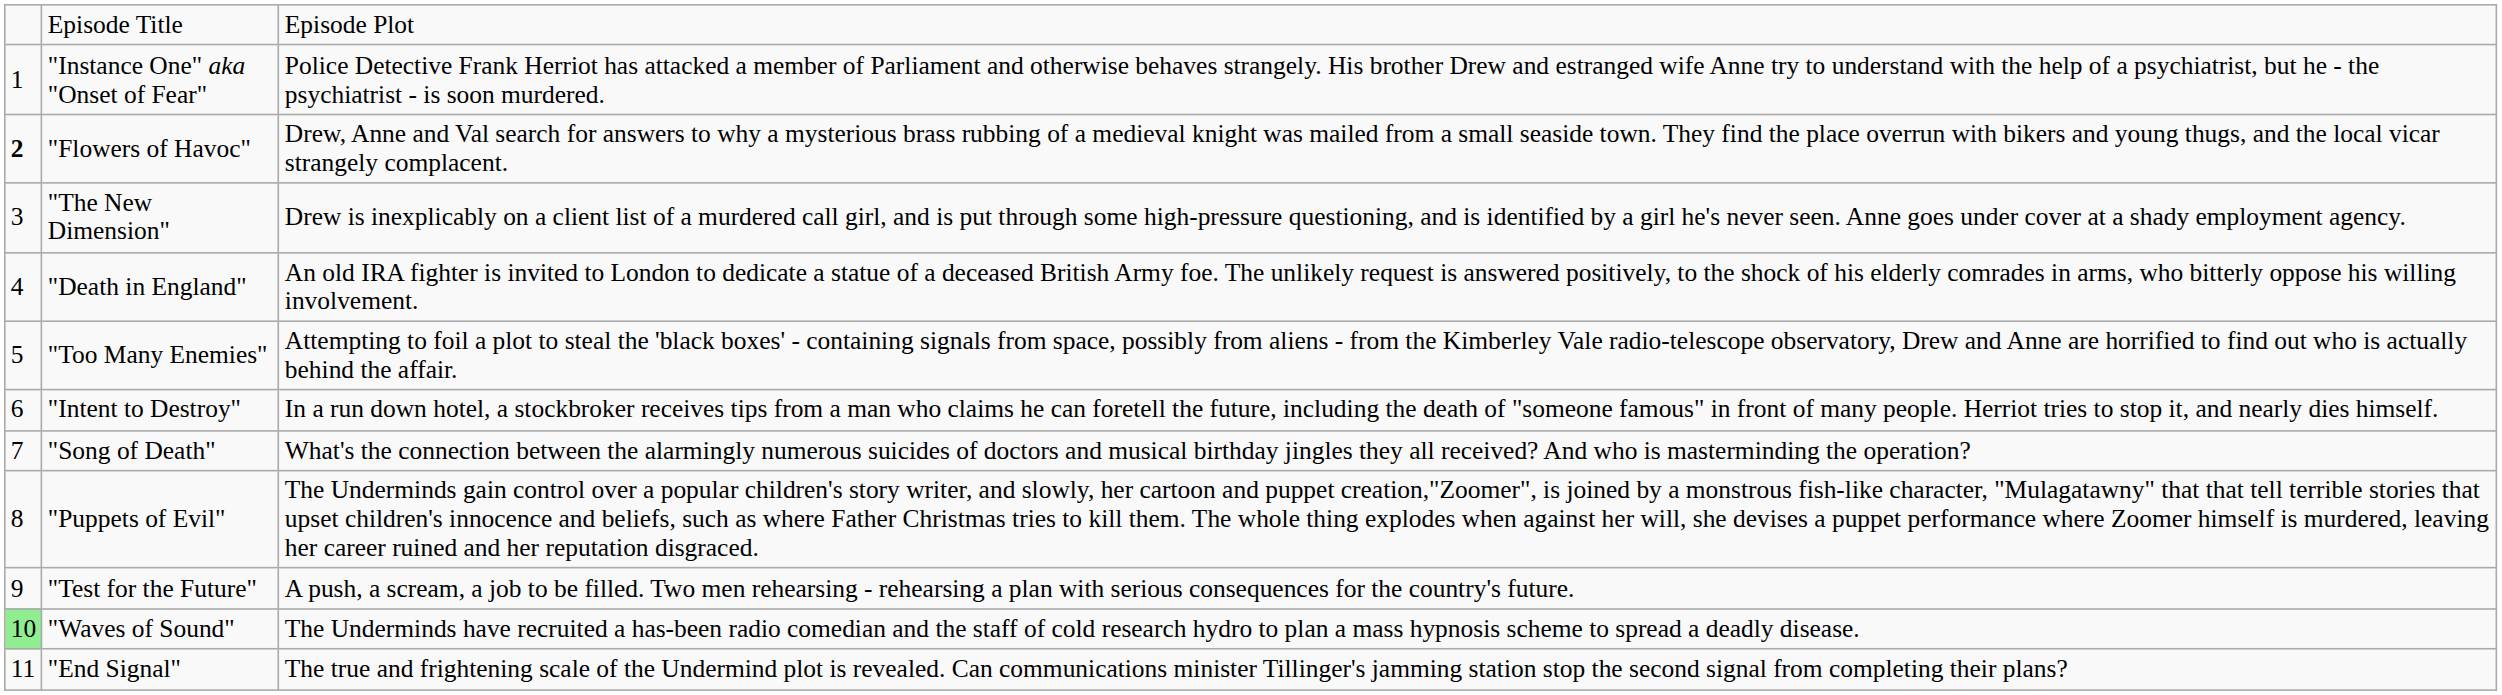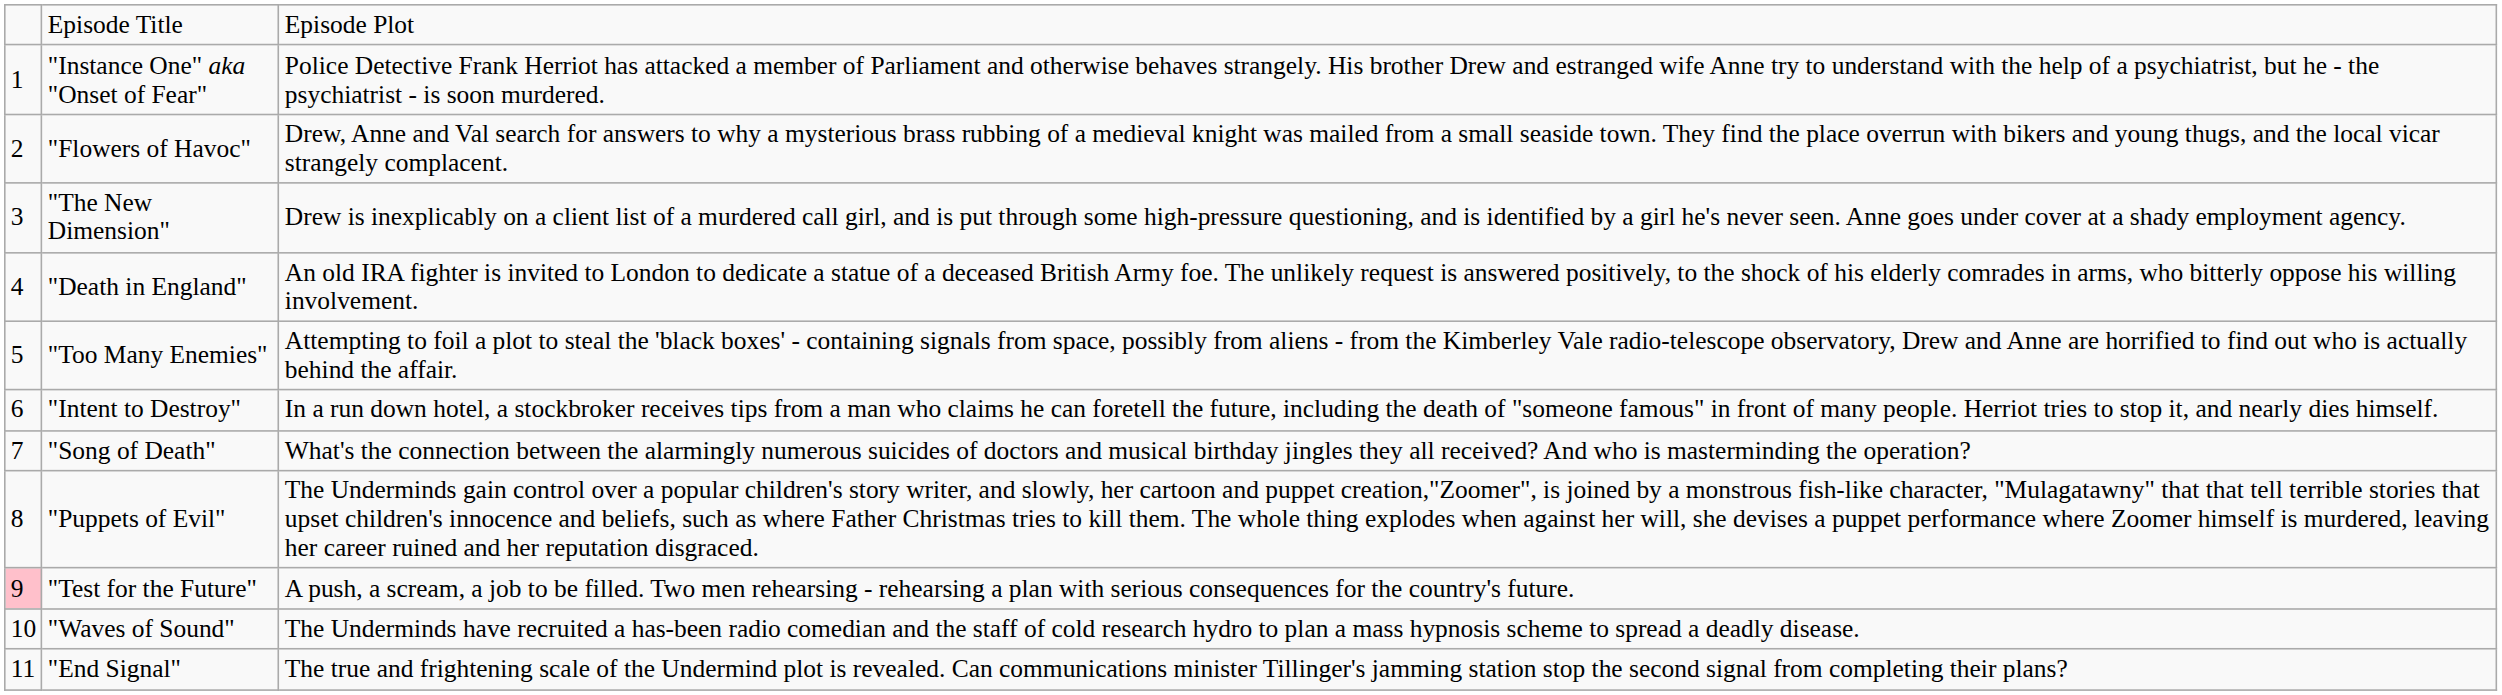(17, 148) bold -> (17, 148) normal
(17, 588) no background -> (17, 588) pink background
(23, 628) lightgreen background -> (23, 628) no background
